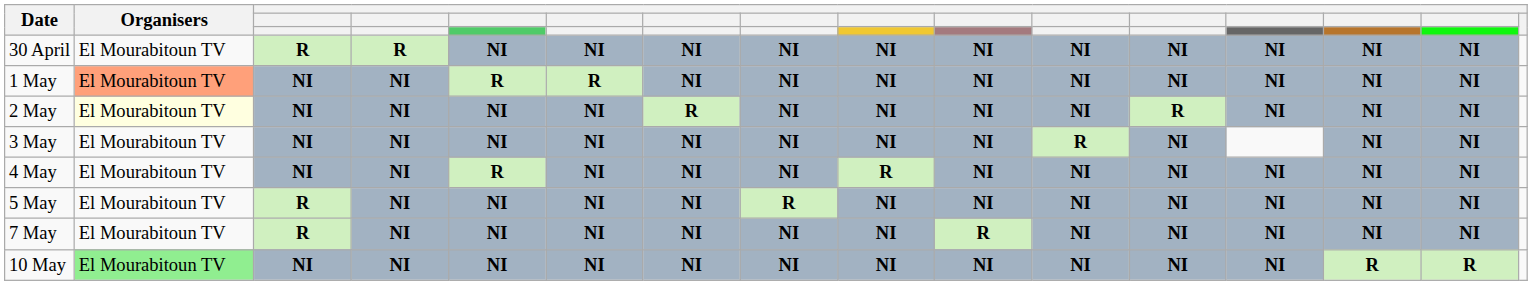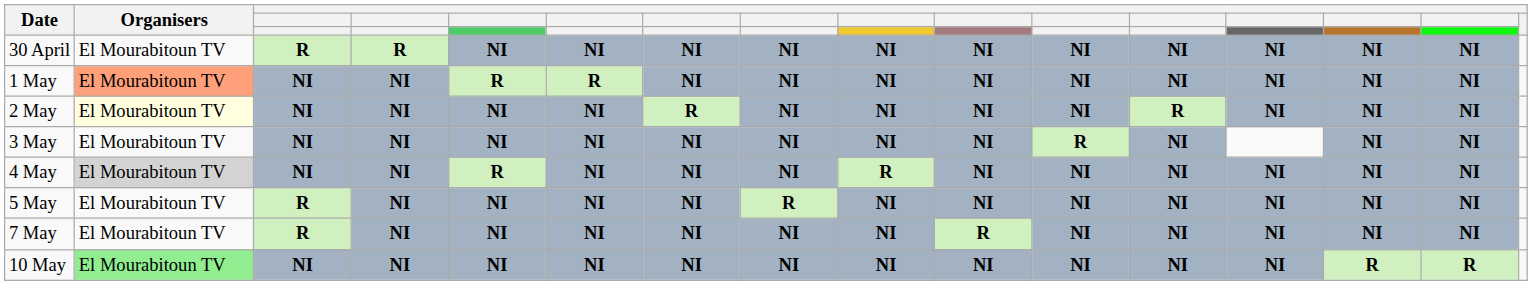(152, 172) no background -> (152, 172) lightgrey background
